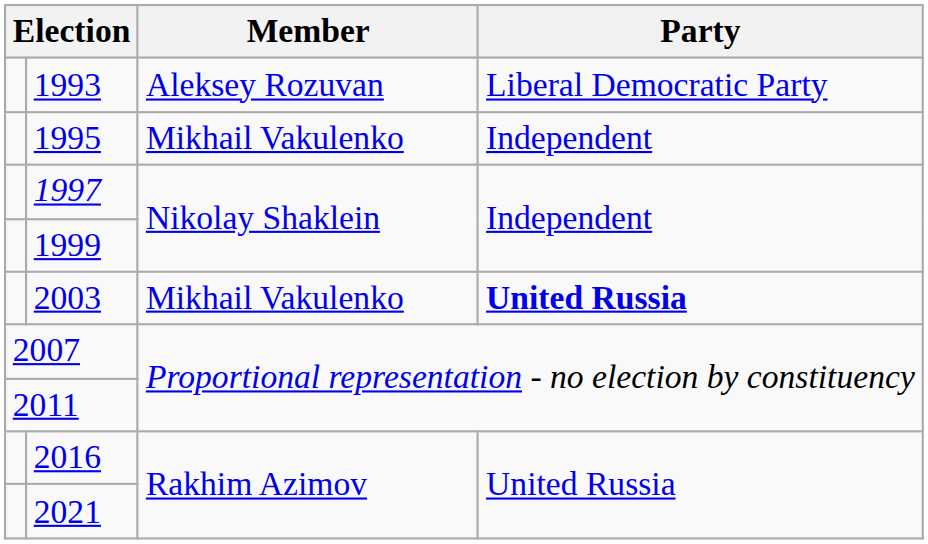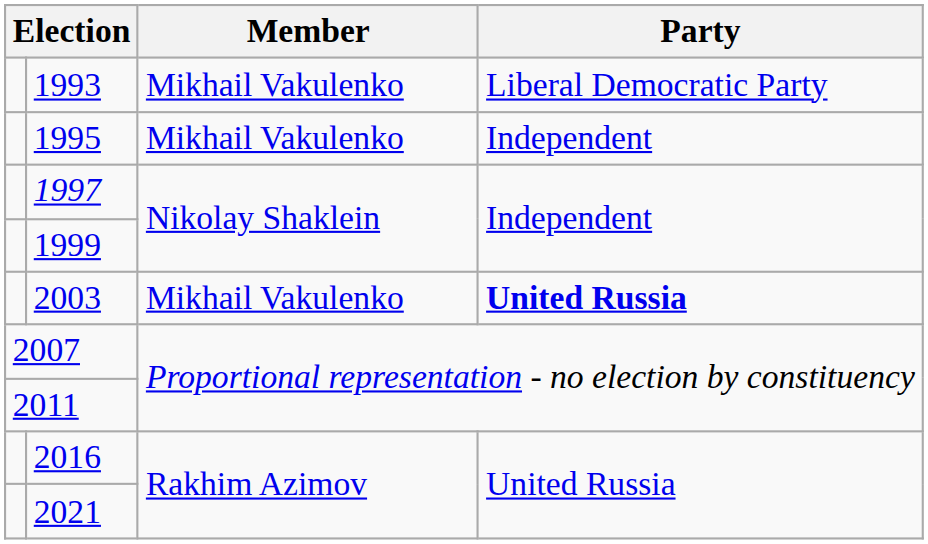(265, 84) Aleksey Rozuvan -> (275, 84) Mikhail Vakulenko
